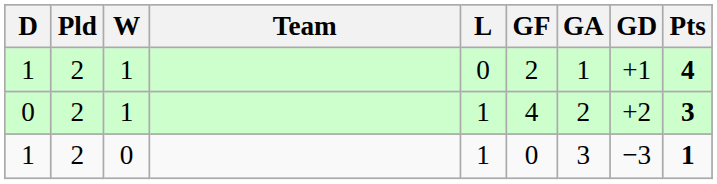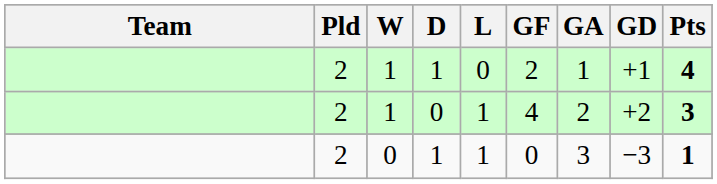columns swapped: (305, 26) <-> (28, 26)
